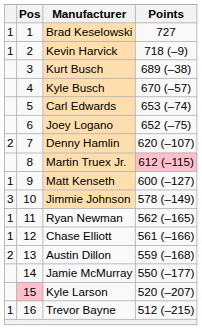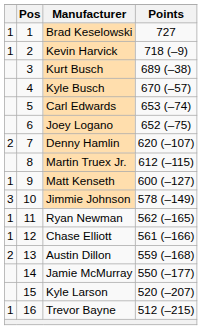(166, 162) pink background -> (166, 162) no background
(30, 292) pink background -> (30, 292) no background
